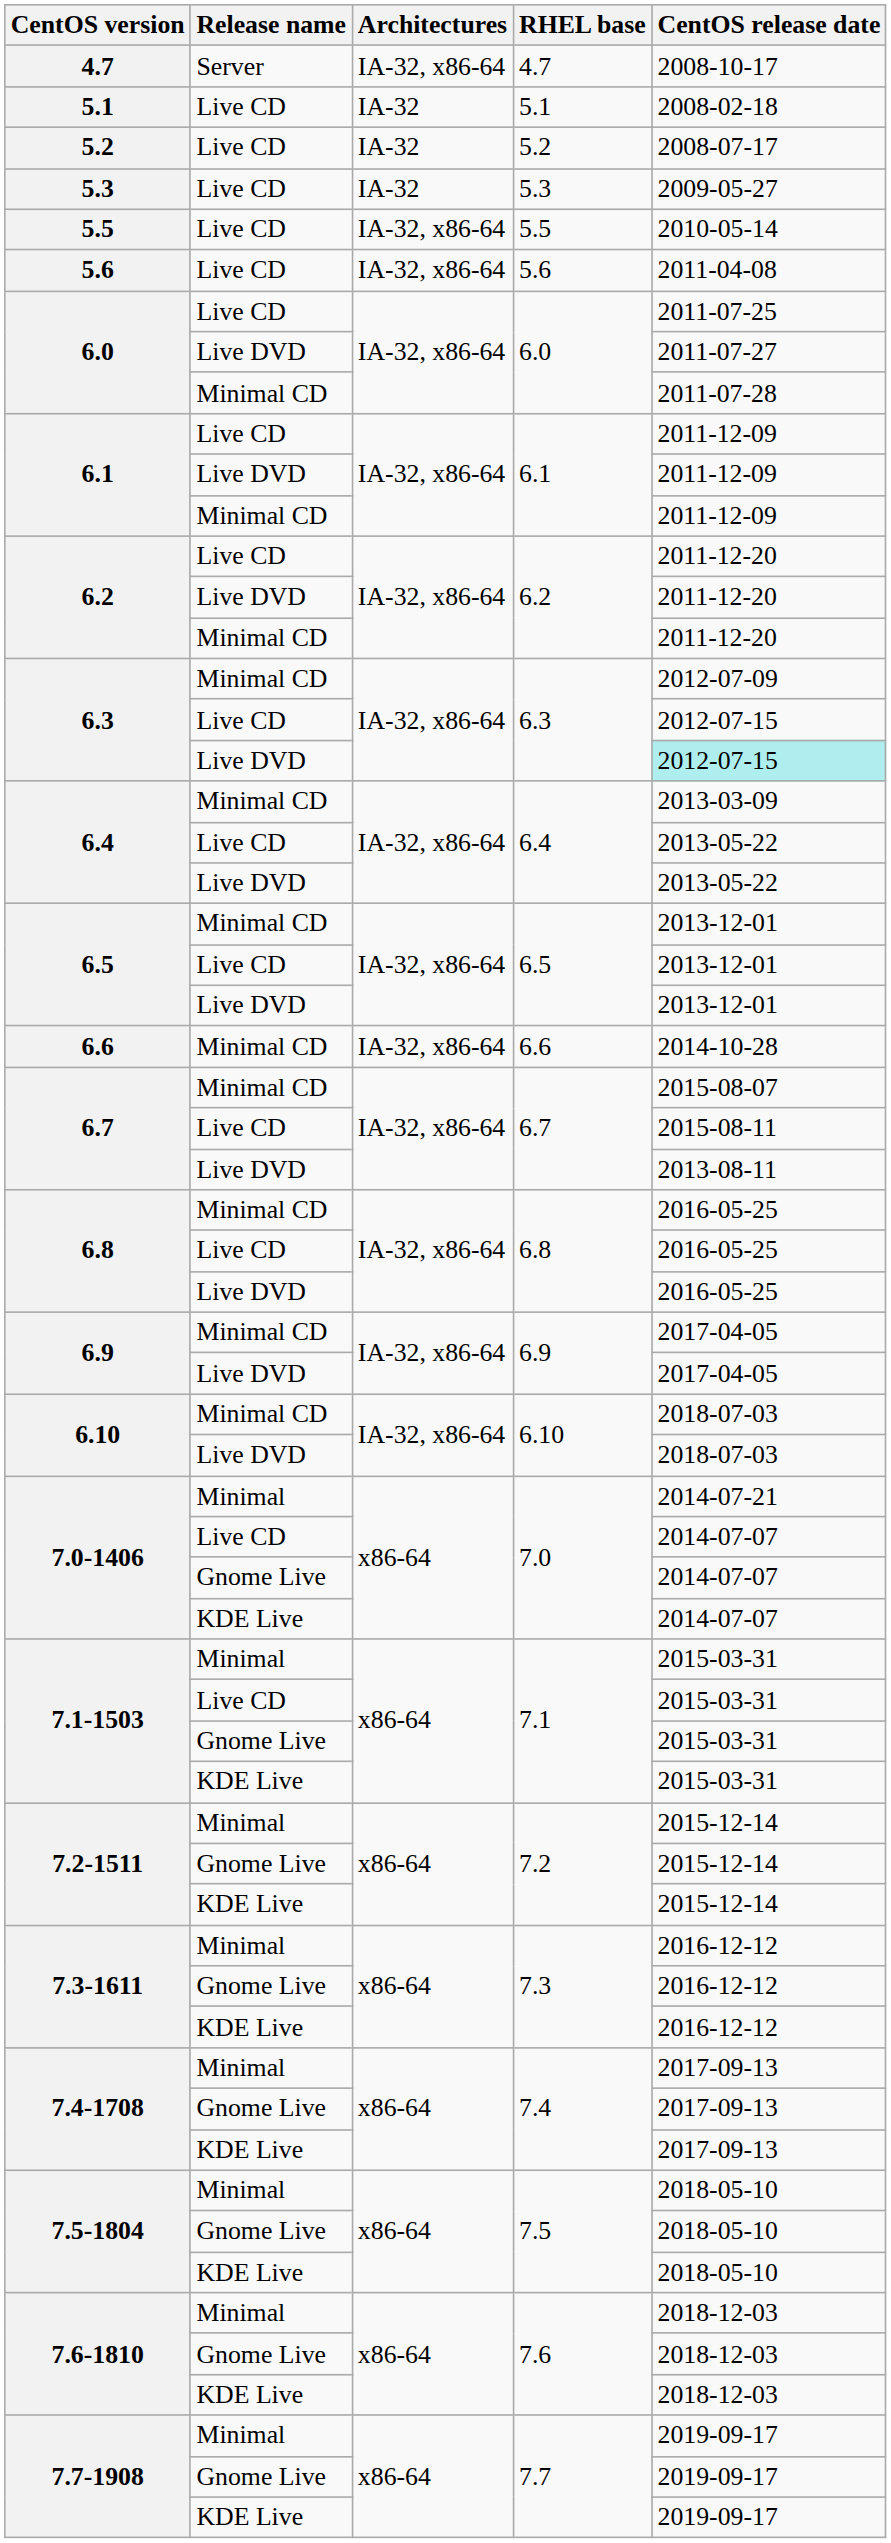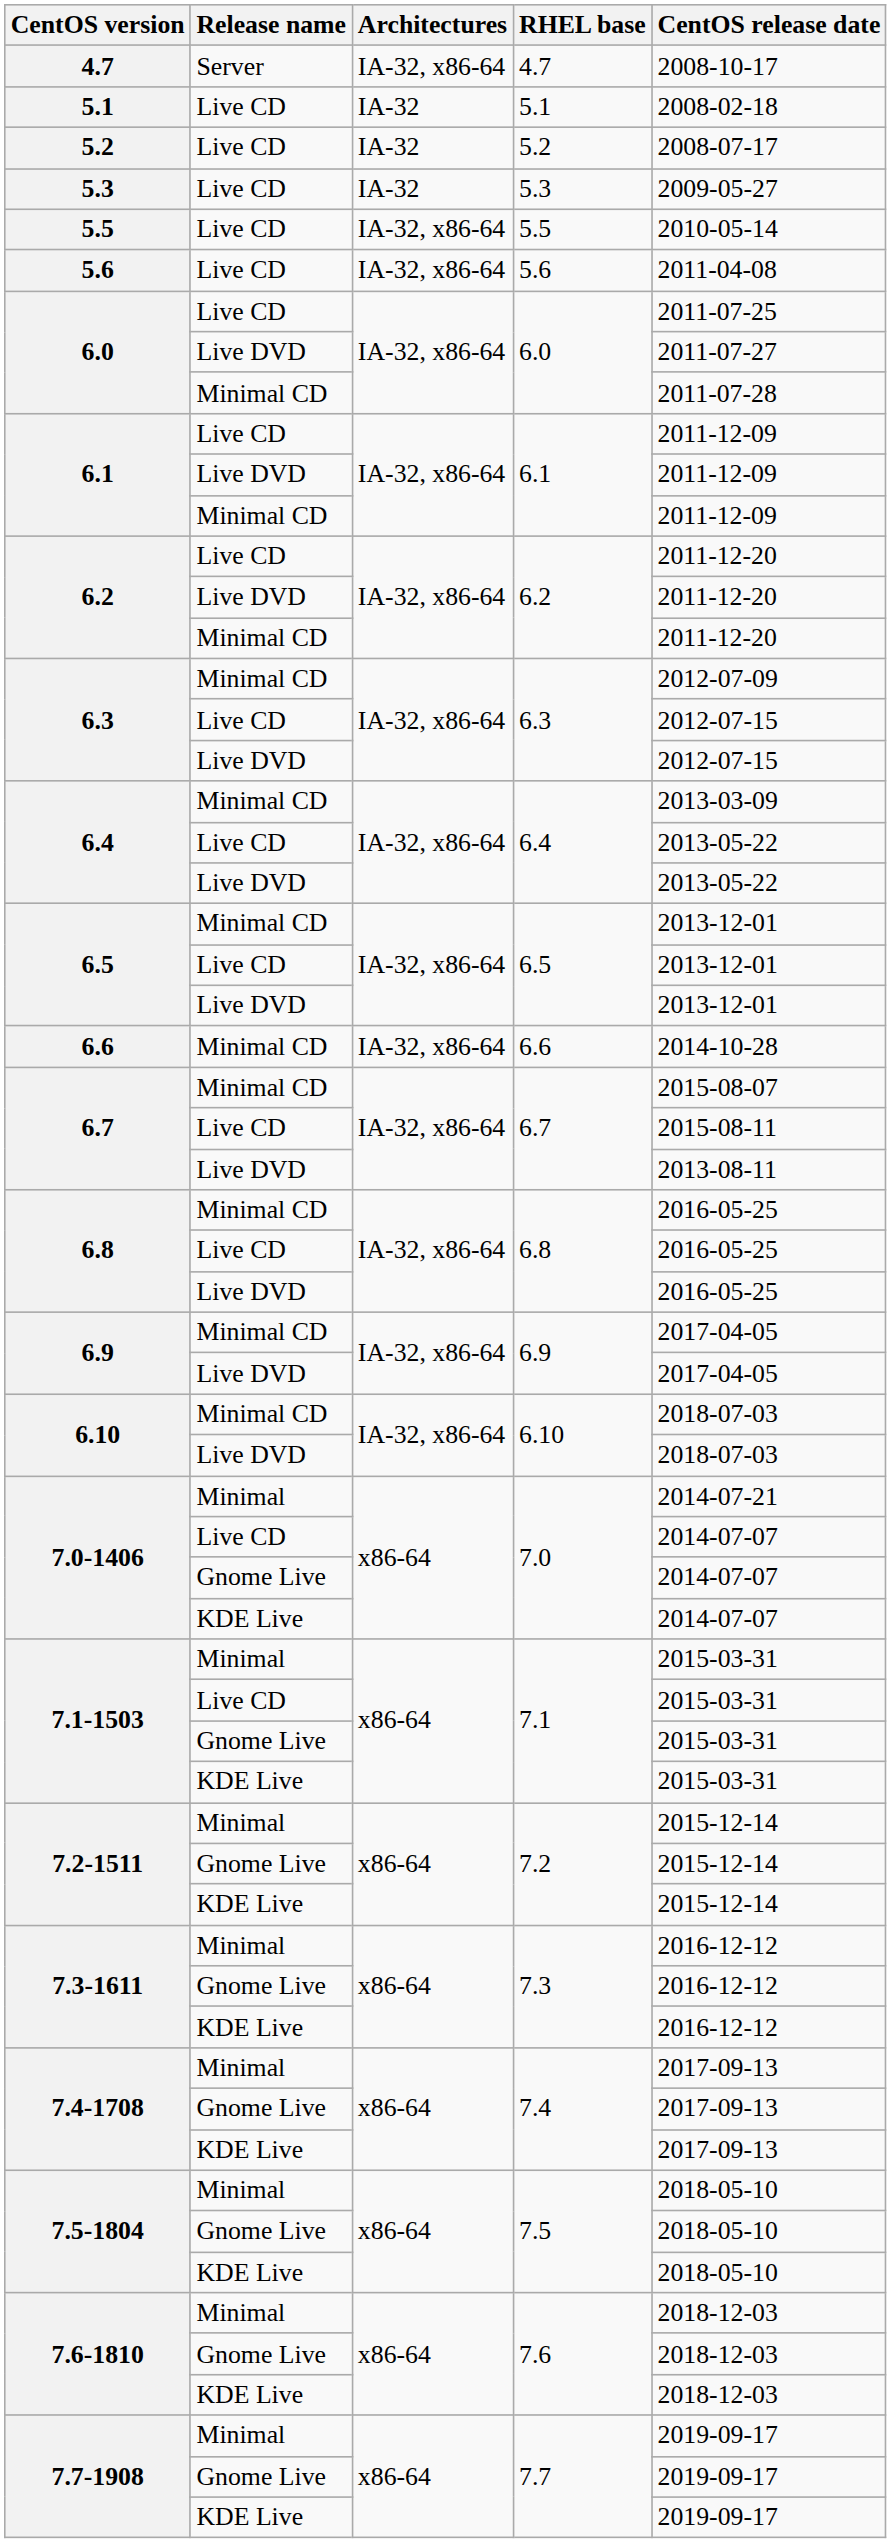(718, 760) paleturquoise background -> (718, 760) no background
